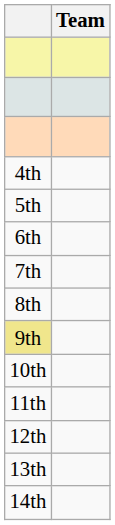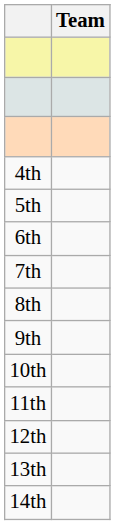(28, 337) khaki background -> (28, 337) no background
